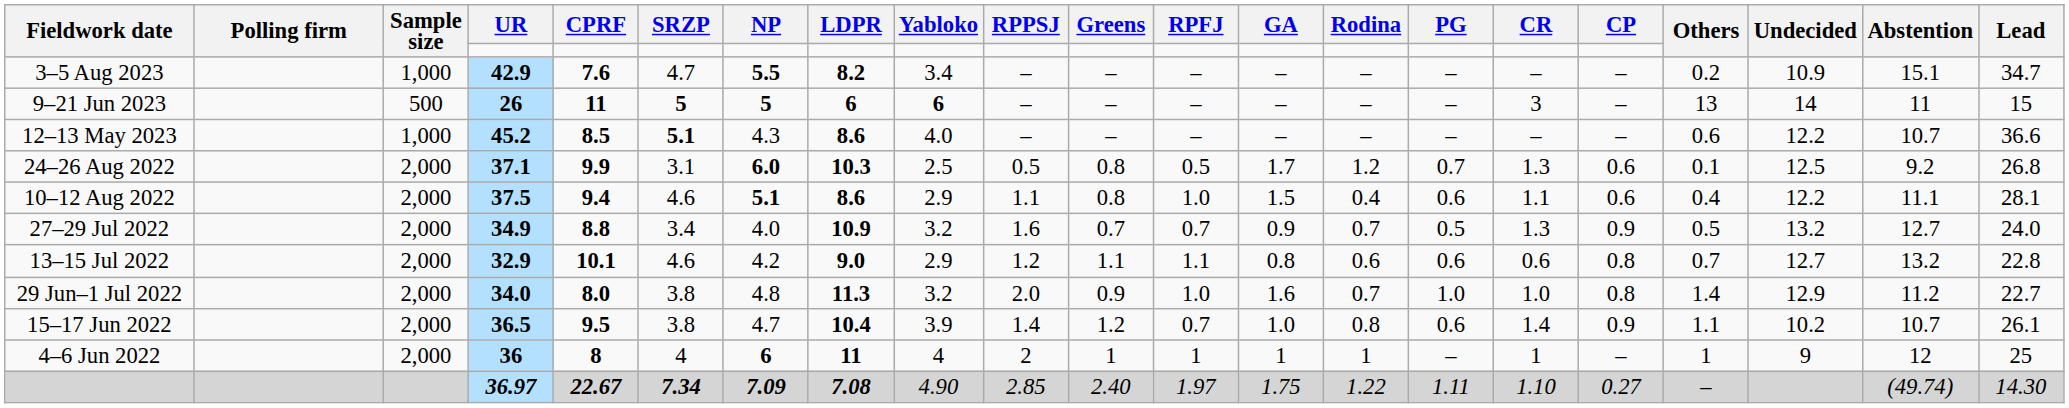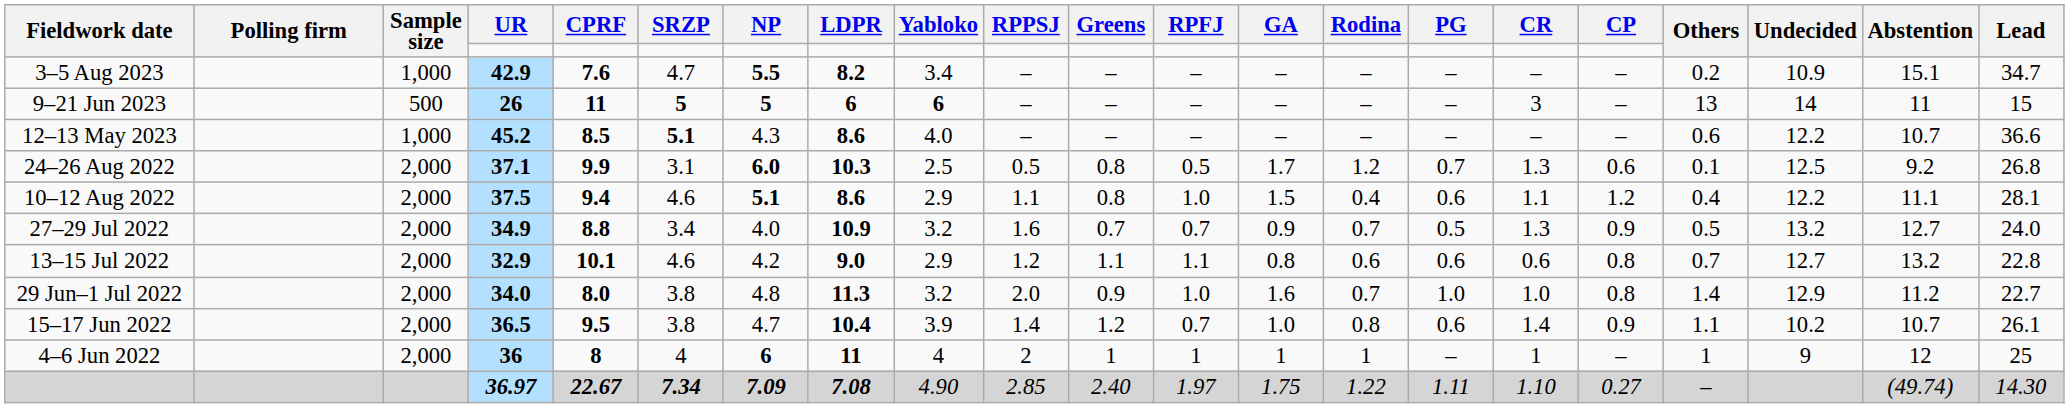(1621, 198) 0.6 -> (1621, 198) 1.2
